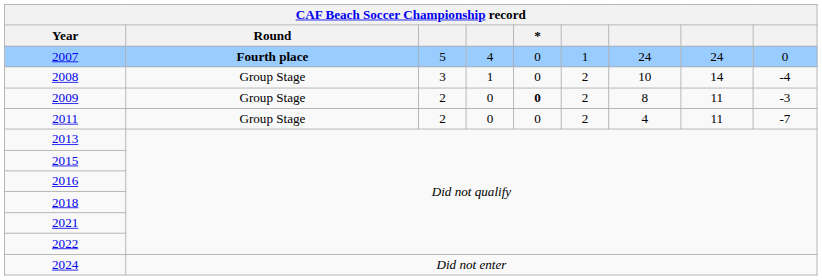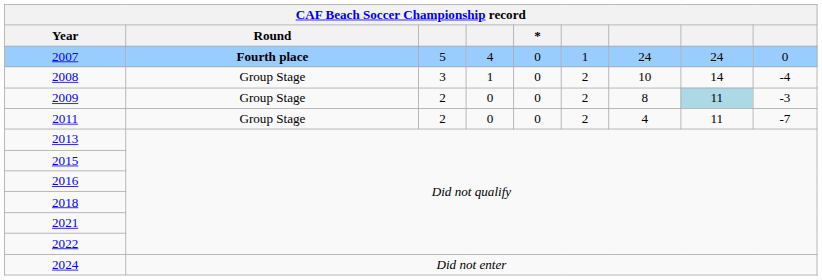(537, 98) bold -> (537, 98) normal
(717, 98) no background -> (717, 98) lightblue background
